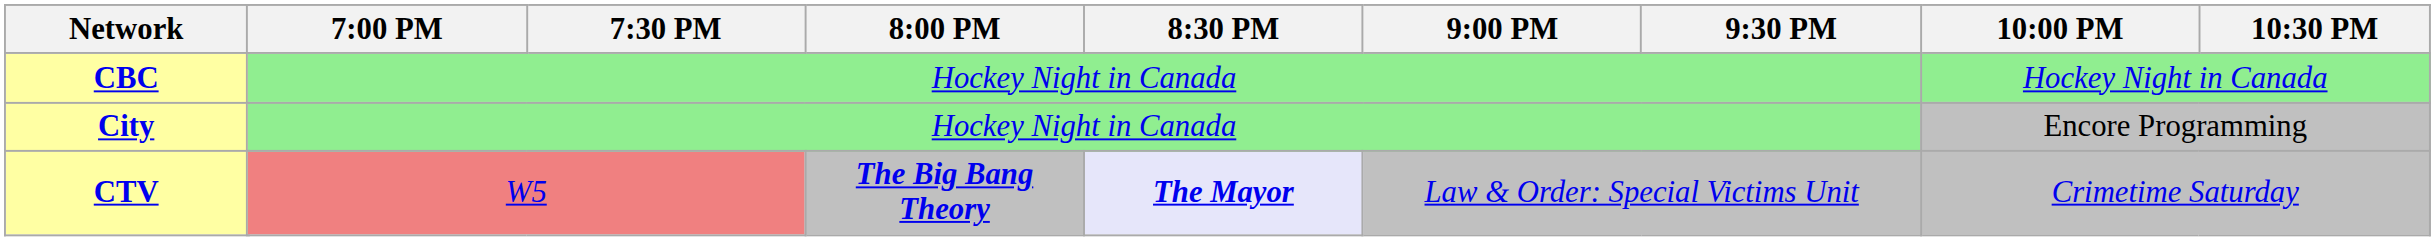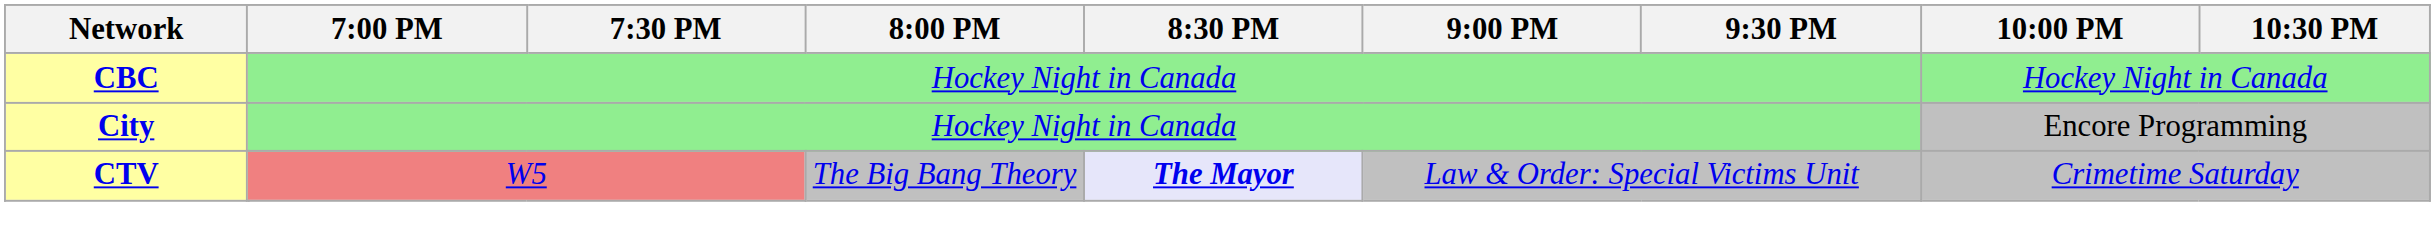(945, 192) bold -> (945, 175) normal
